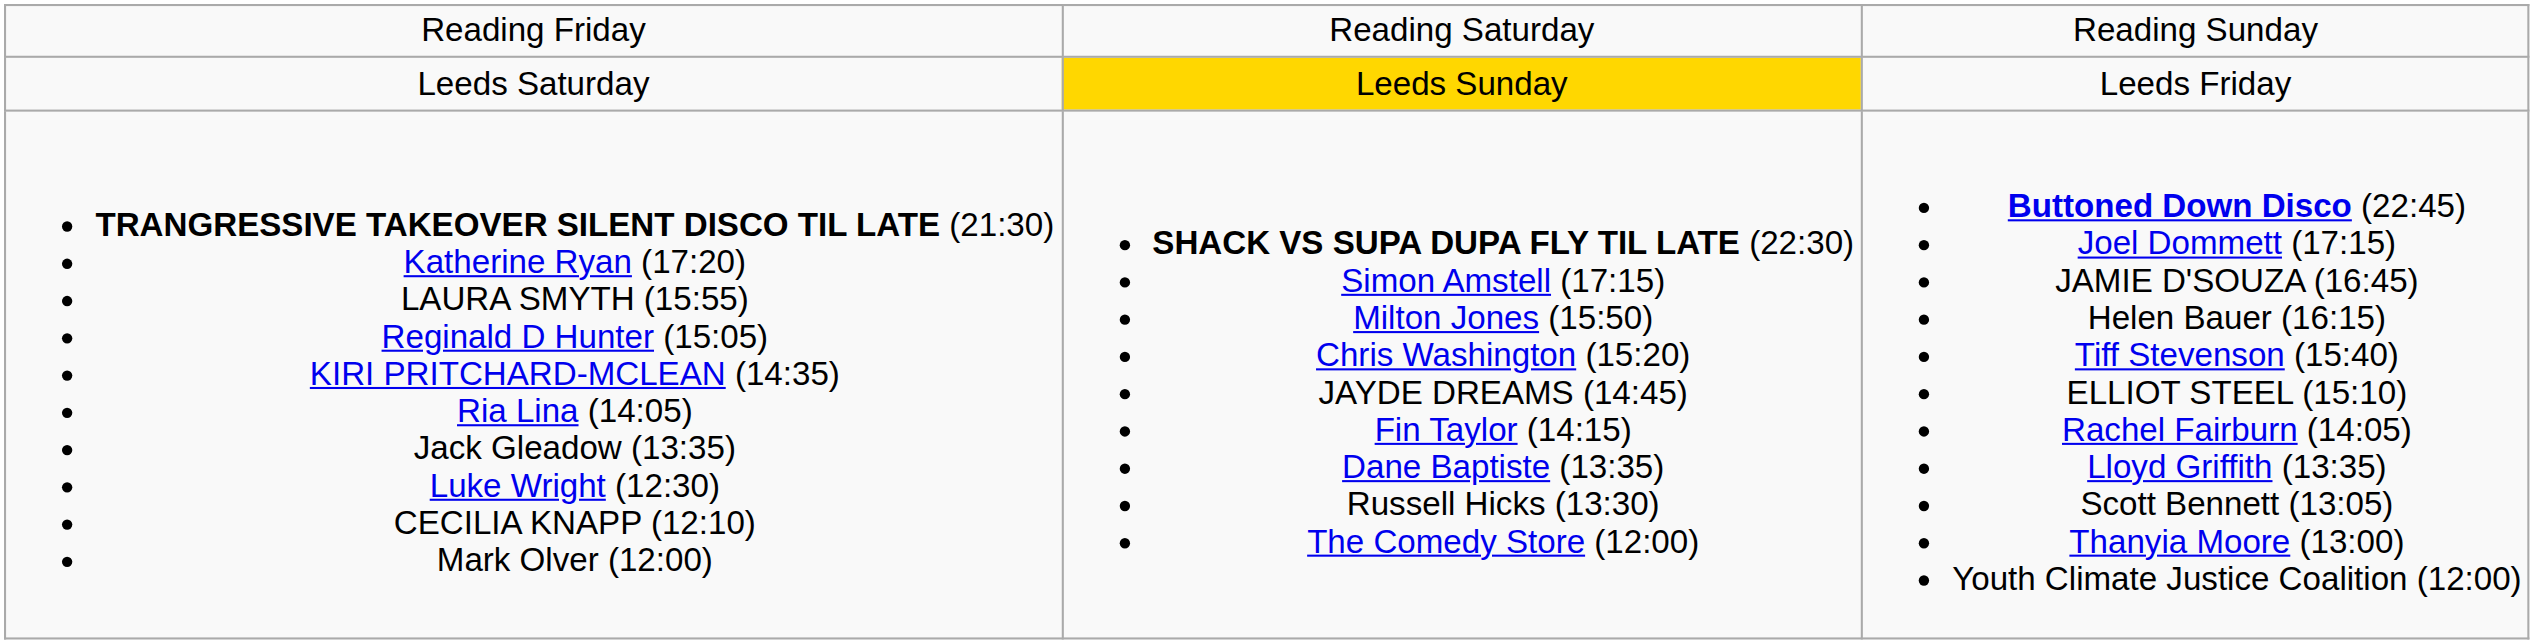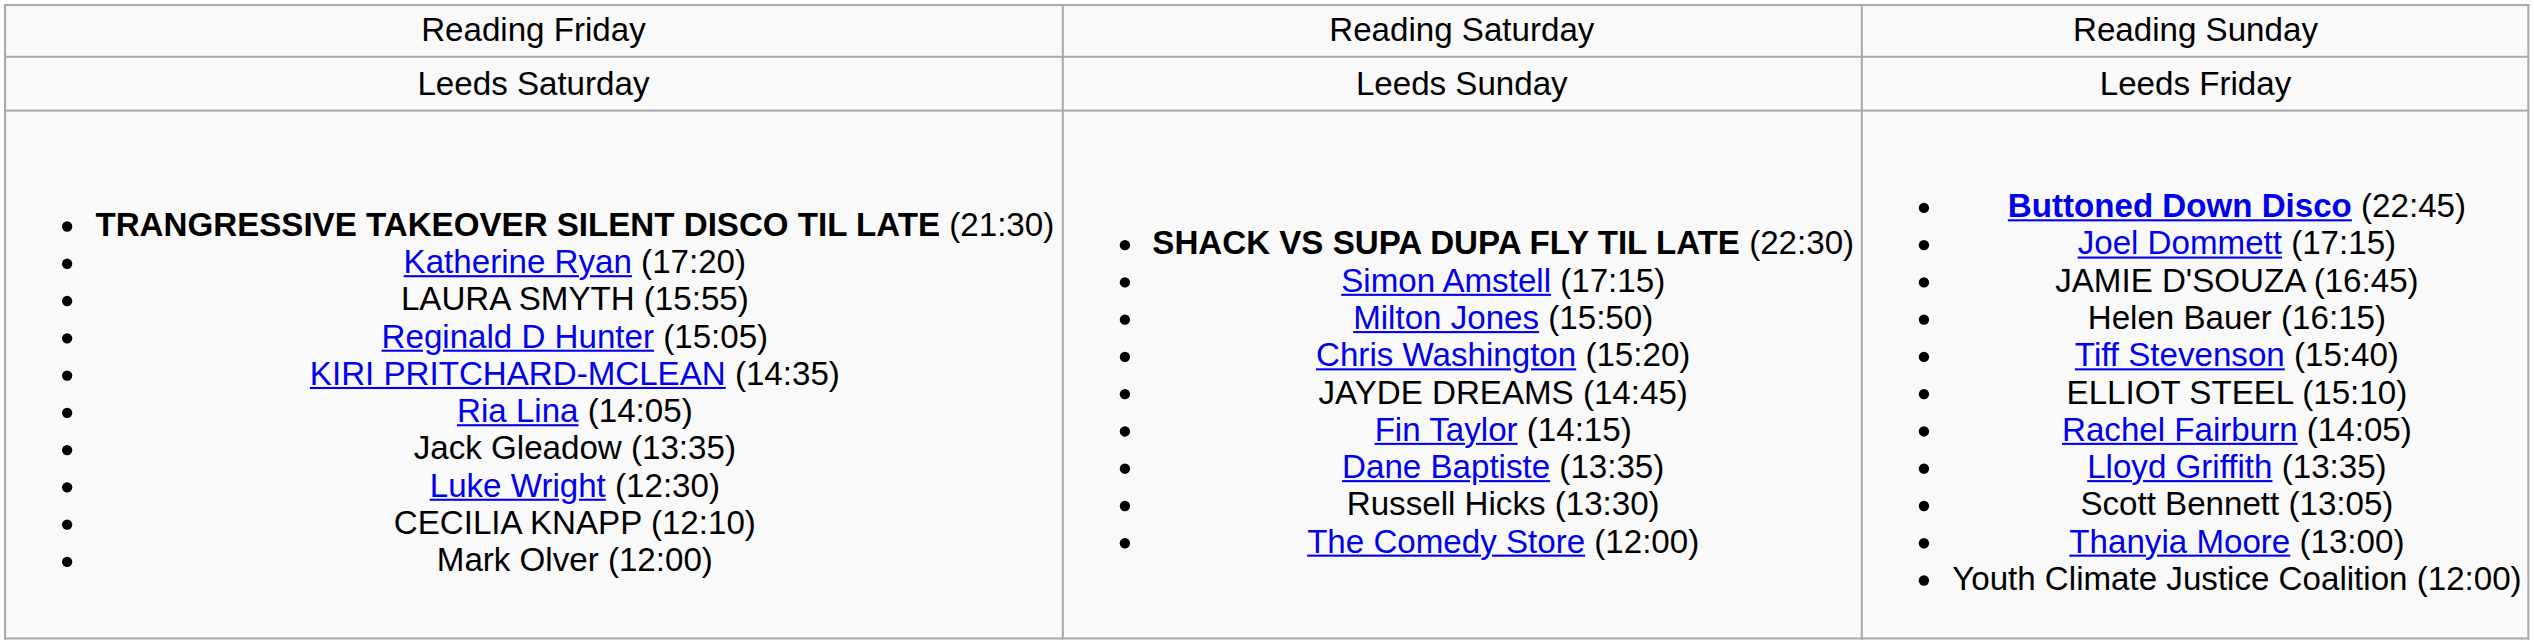(1462, 83) gold background -> (1462, 83) no background
